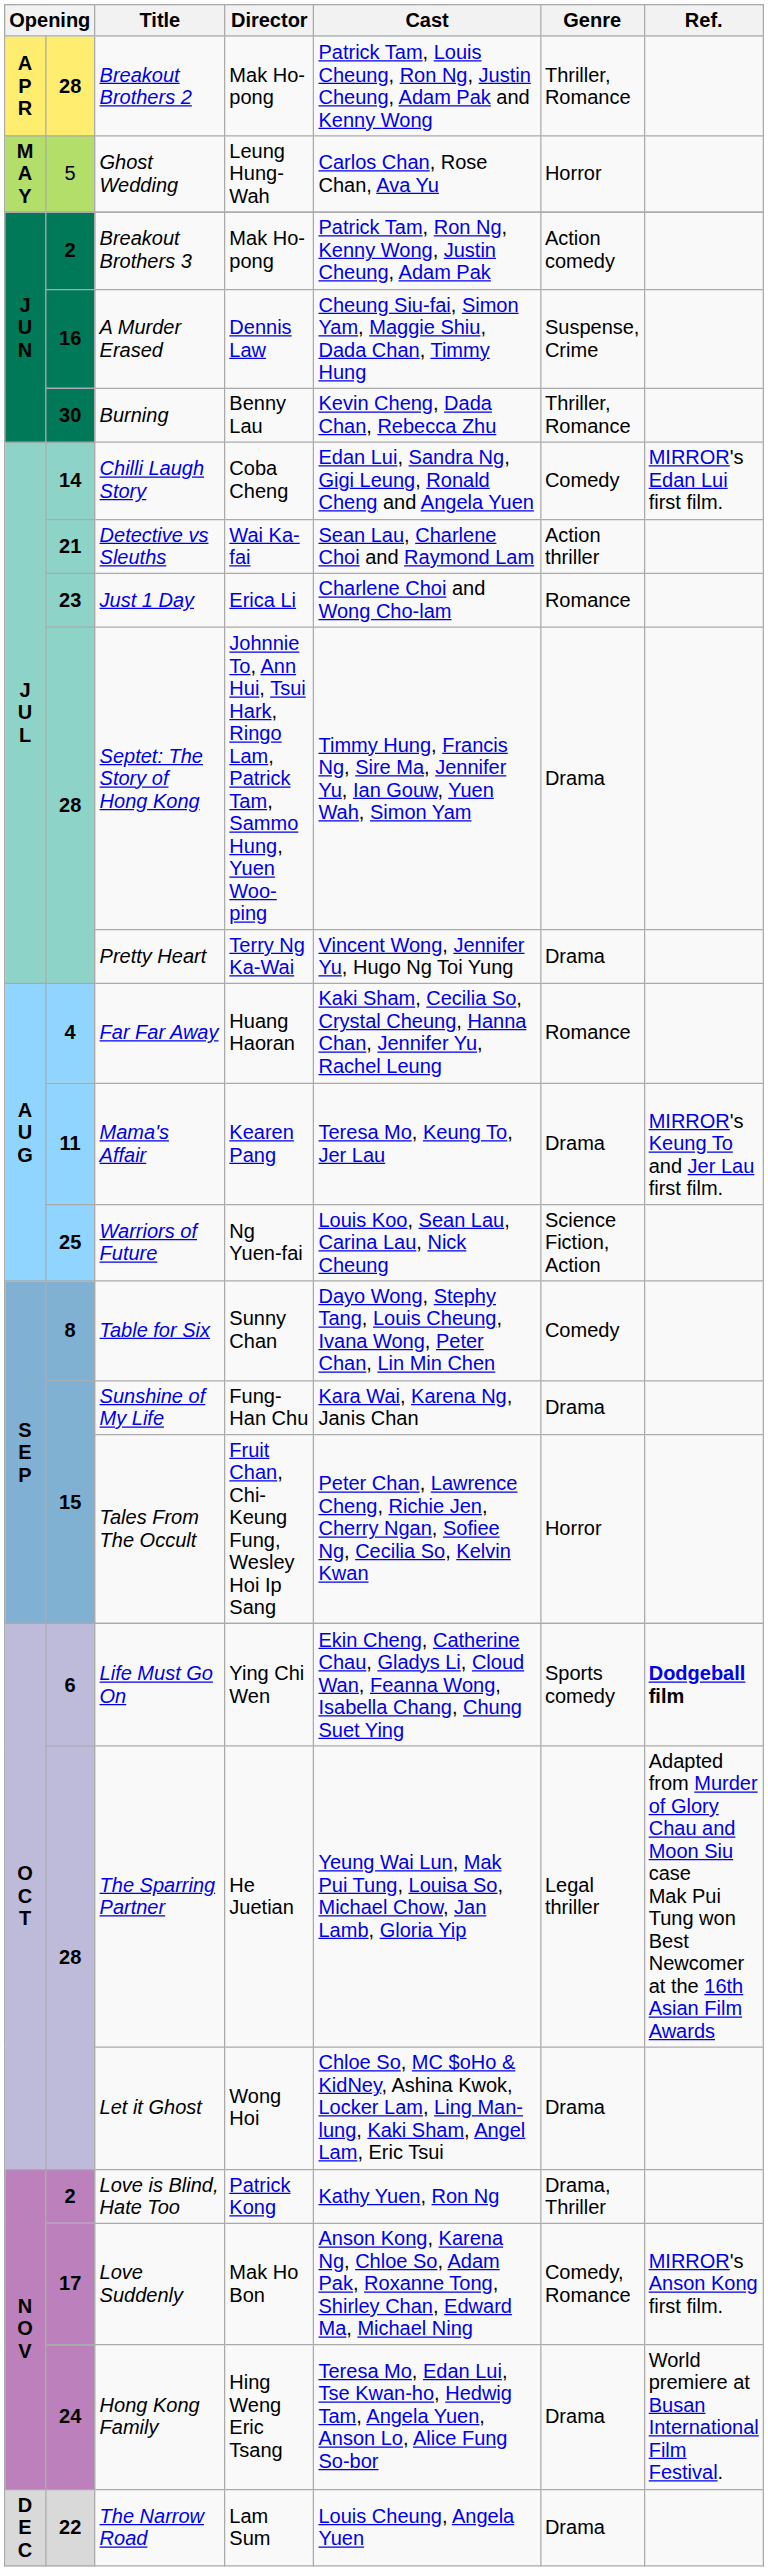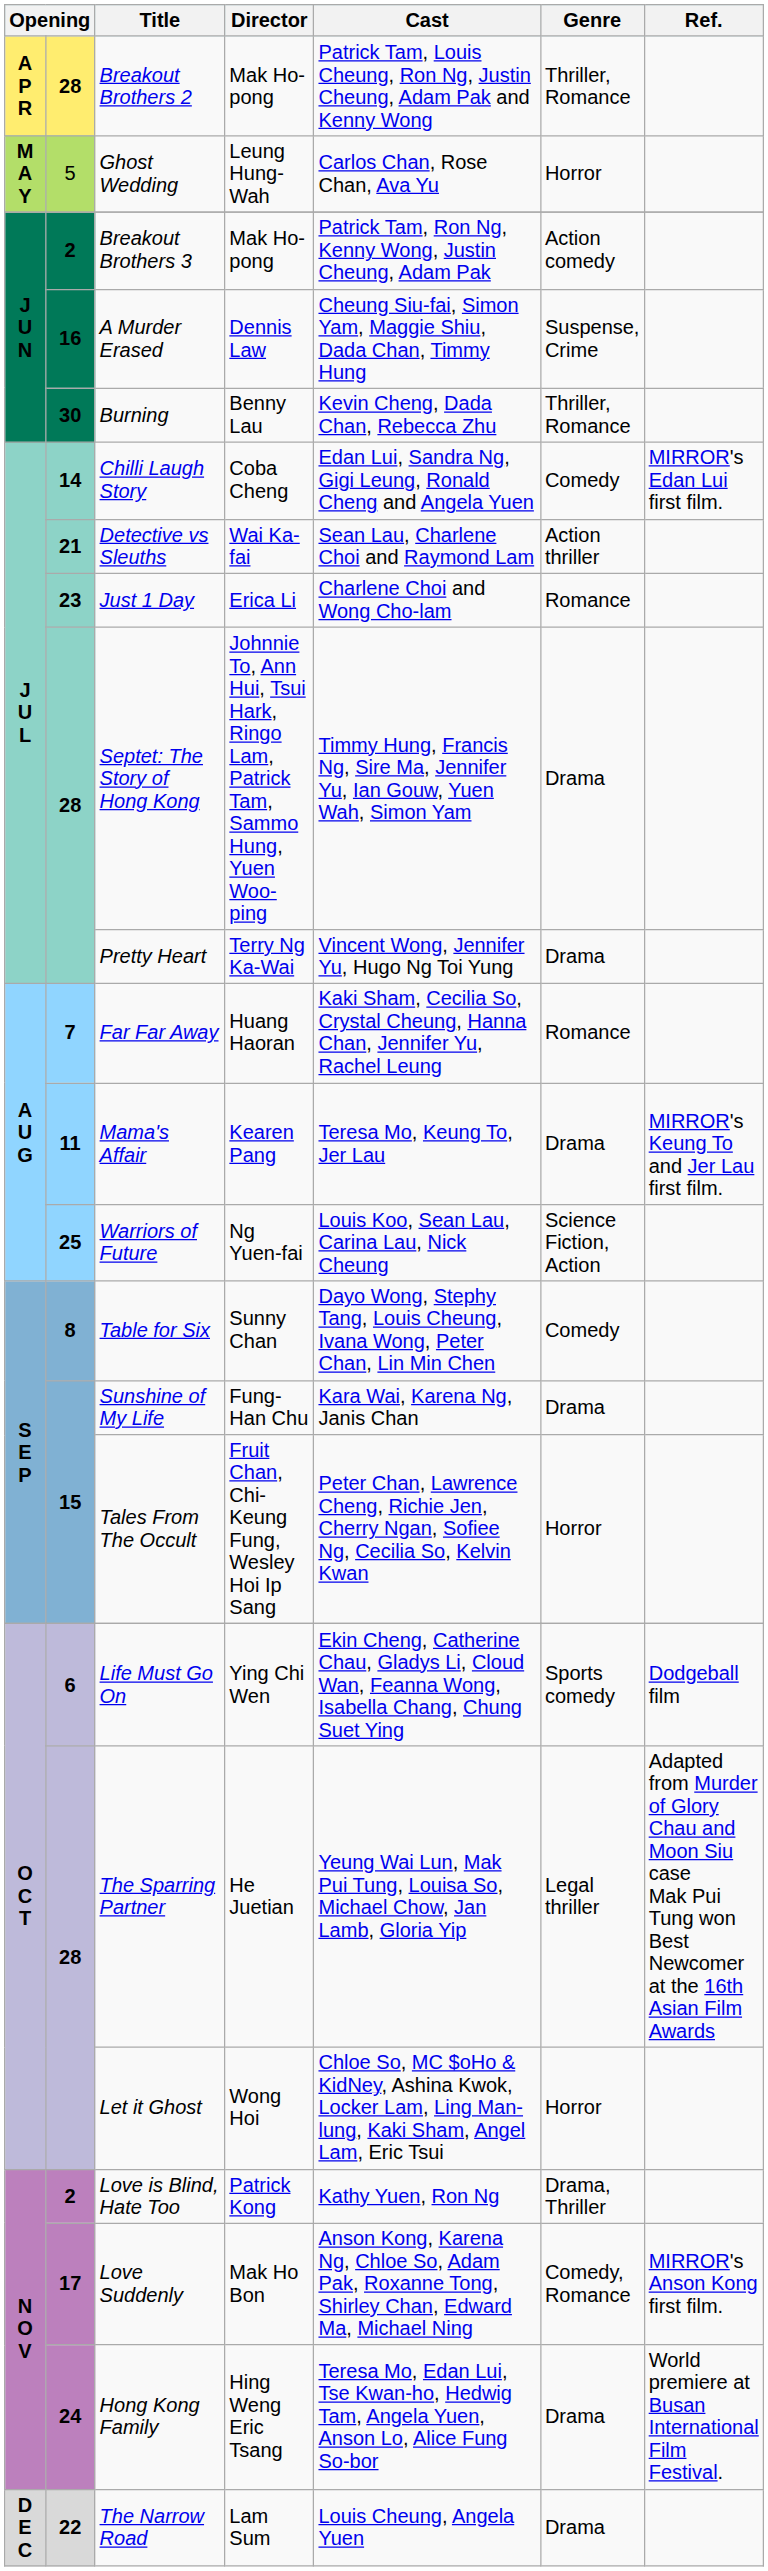(70, 1033) 4 -> (70, 1033) 7
(697, 1684) bold -> (694, 1684) normal
(575, 2108) Drama -> (573, 2108) Horror
